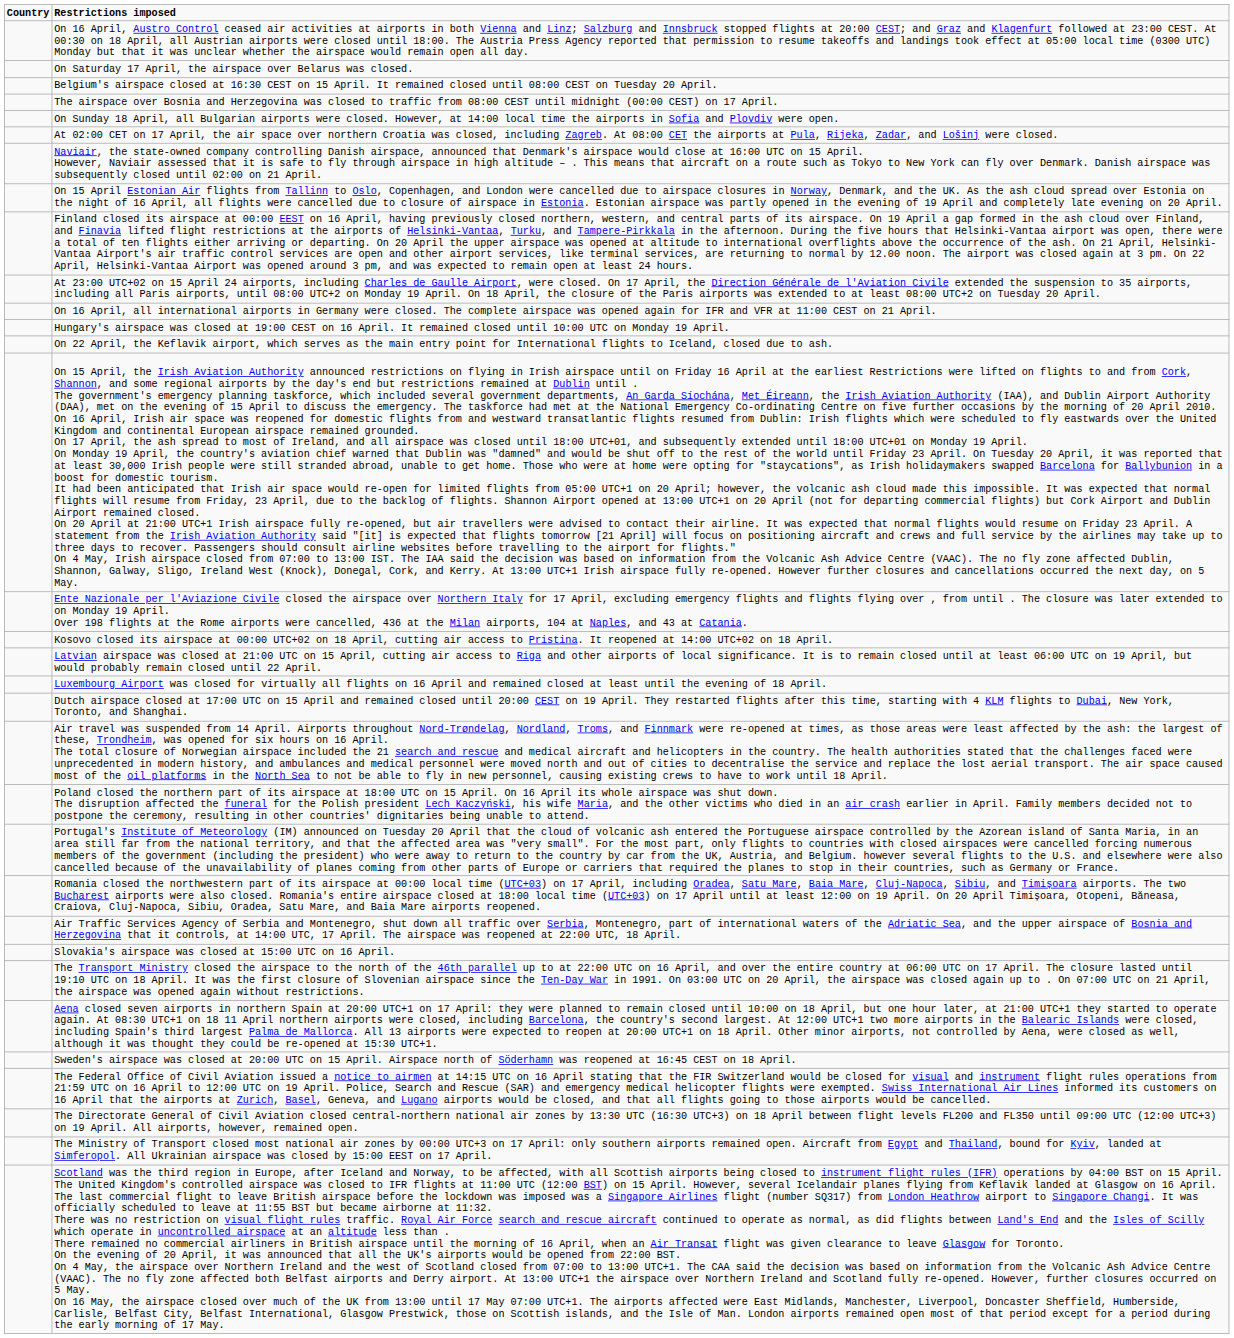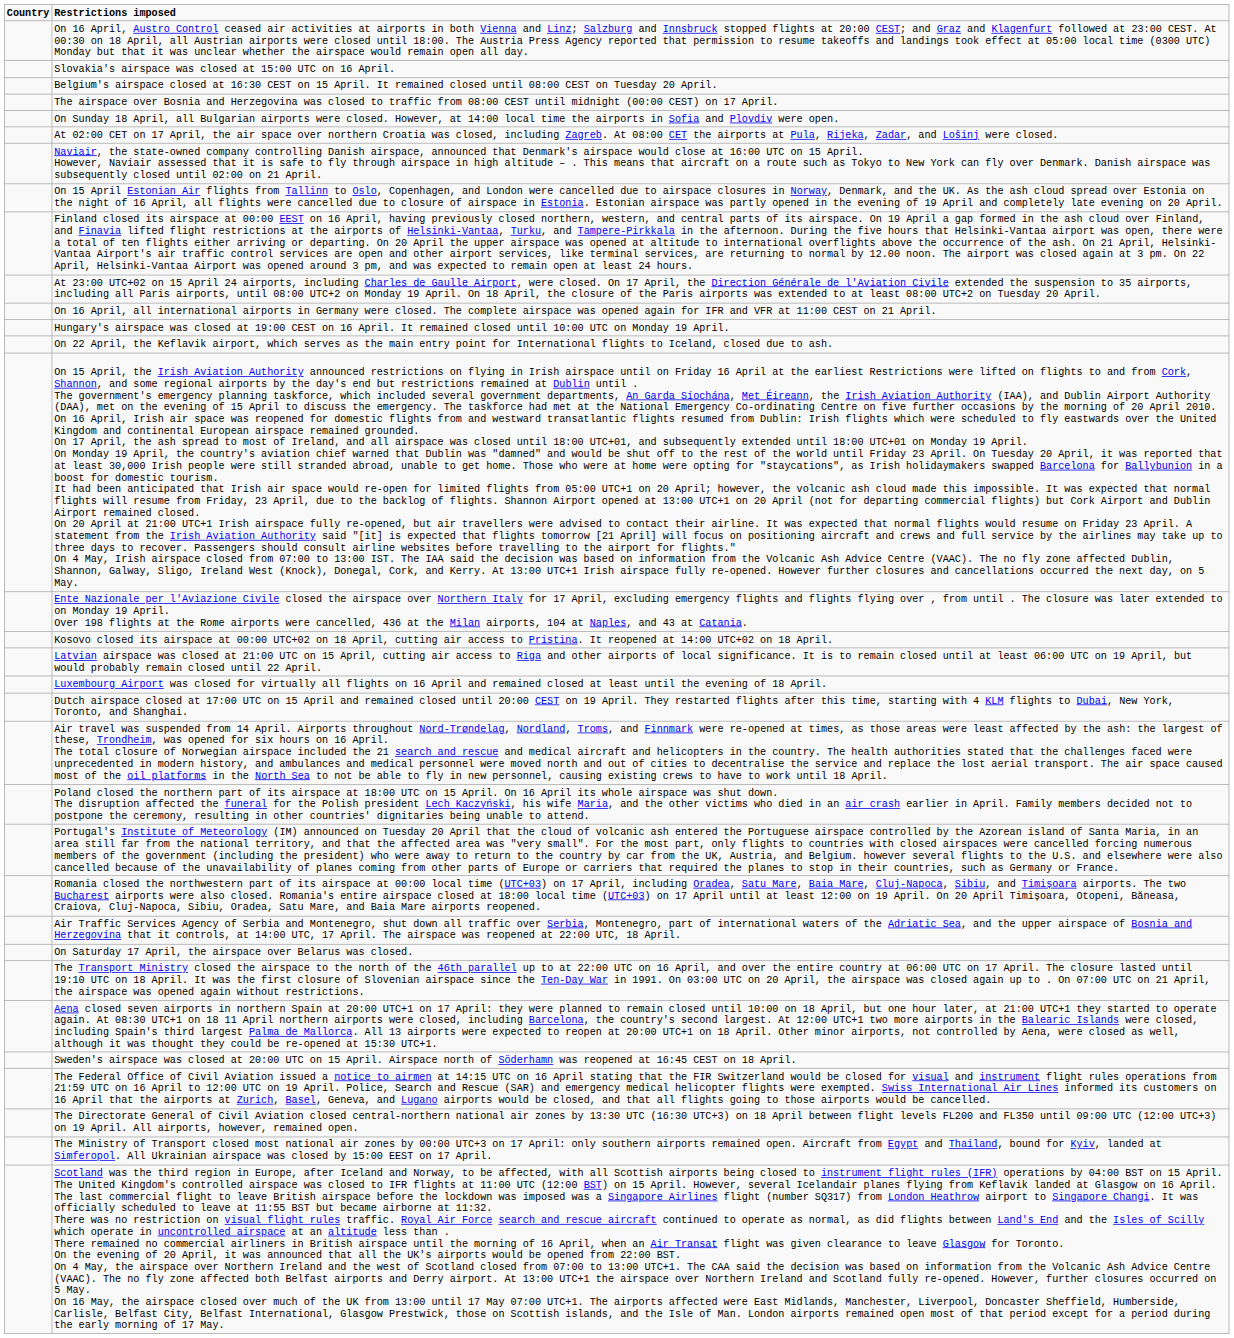rows swapped: (234, 69) <-> (225, 952)
